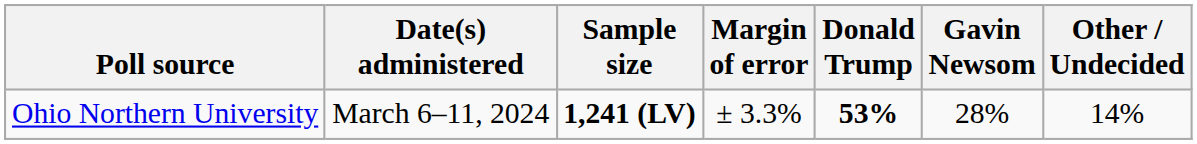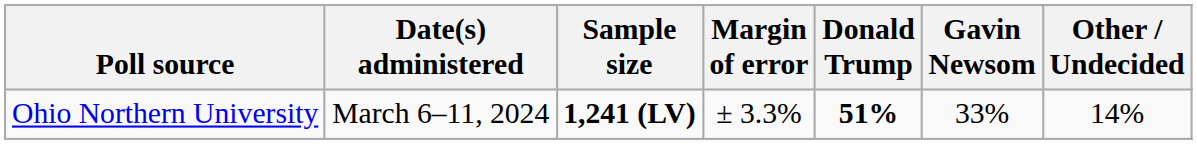(868, 113) 53% -> (868, 113) 51%
(982, 113) 28% -> (982, 113) 33%
